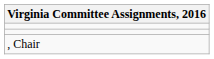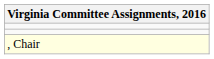(23, 44) no background -> (23, 44) lightyellow background
